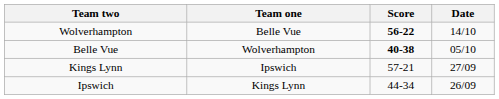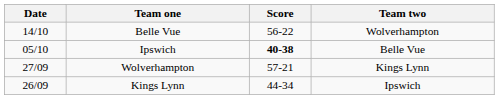columns swapped: (463, 13) <-> (96, 13)
(401, 31) bold -> (280, 31) normal
(278, 49) Wolverhampton -> (158, 49) Ipswich
(278, 67) Ipswich -> (158, 67) Wolverhampton
